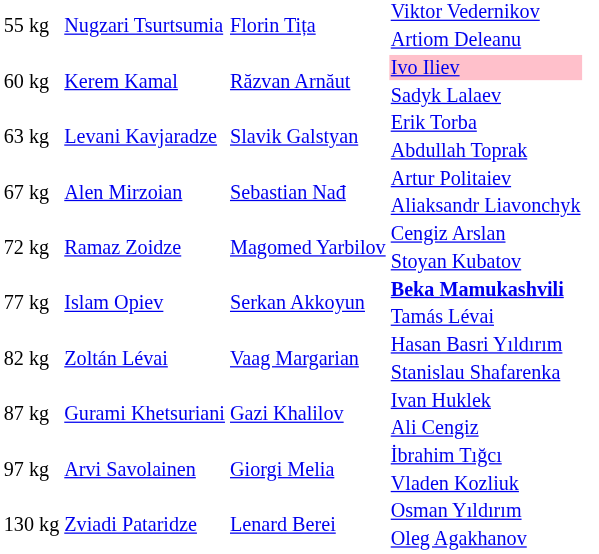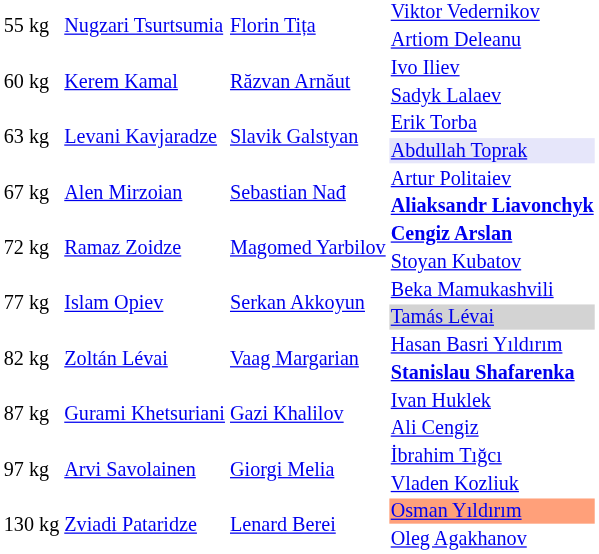(425, 67) pink background -> (425, 67) no background
(459, 150) no background -> (459, 150) lavender background
(486, 206) normal -> (492, 206) bold
(448, 233) normal -> (451, 233) bold
(477, 289) bold -> (472, 289) normal
(442, 316) no background -> (442, 316) lightgrey background
(476, 372) normal -> (483, 372) bold
(456, 510) no background -> (456, 510) lightsalmon background
